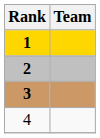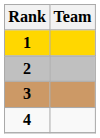(27, 119) normal -> (27, 119) bold
